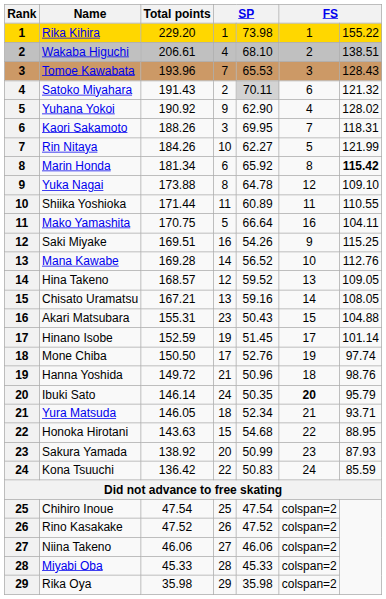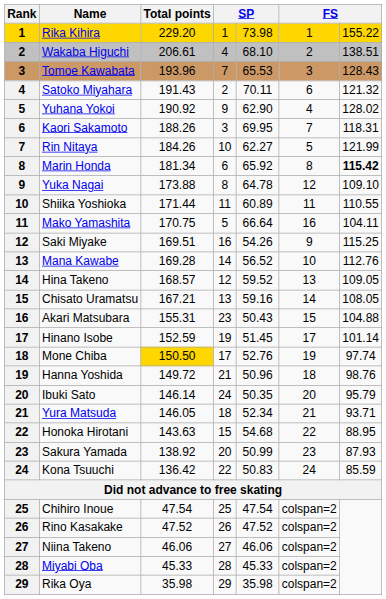(258, 90) lightgrey background -> (258, 90) no background
(177, 356) no background -> (177, 356) gold background
(309, 394) bold -> (309, 394) normal
